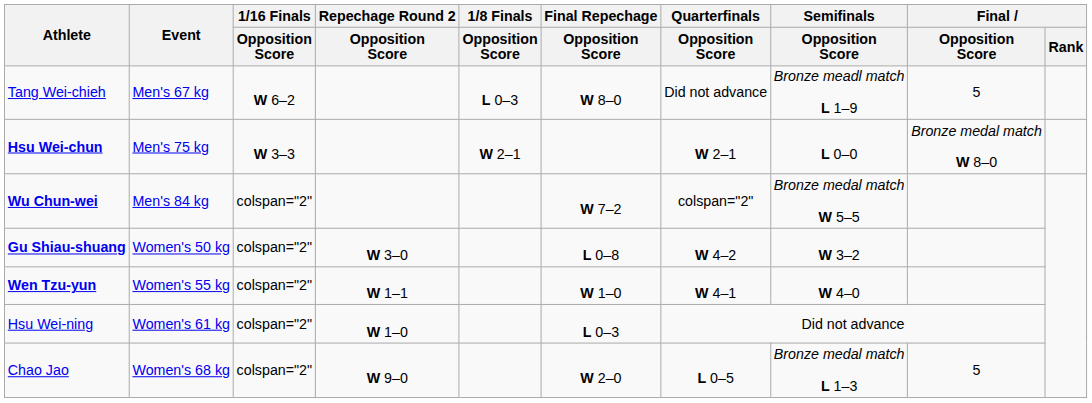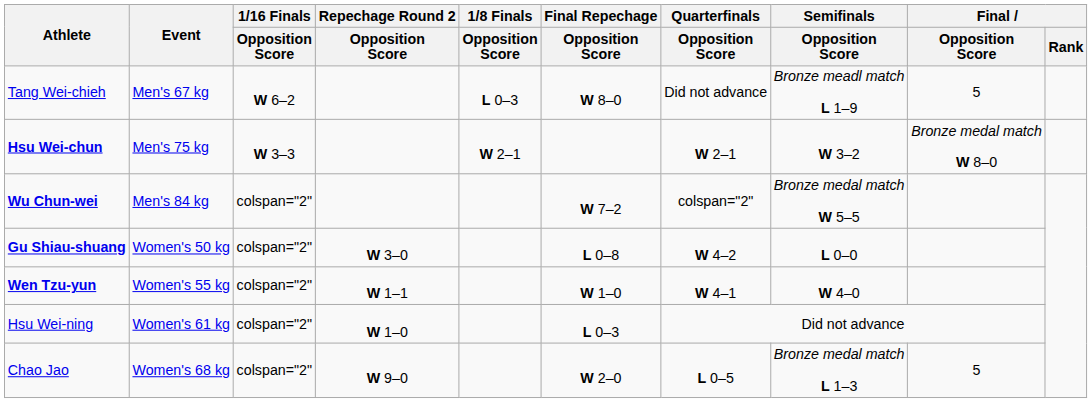(839, 155) L 0–0 -> (839, 155) W 3–2
(839, 255) W 3–2 -> (839, 255) L 0–0
